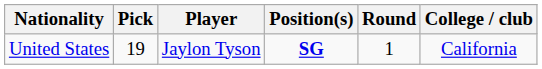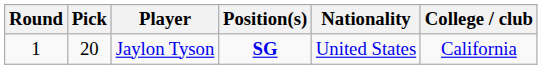columns swapped: (389, 19) <-> (59, 19)
(136, 49) 19 -> (89, 49) 20
